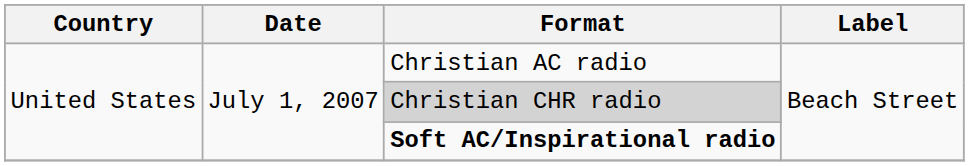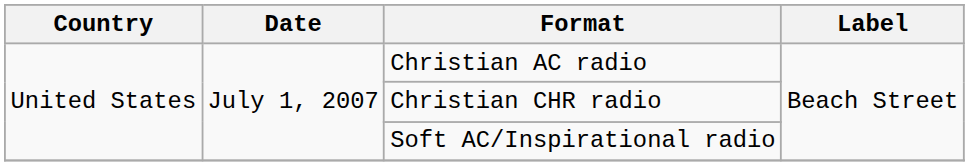(526, 102) lightgrey background -> (526, 102) no background
(583, 141) bold -> (583, 141) normal
